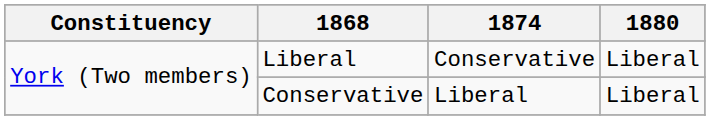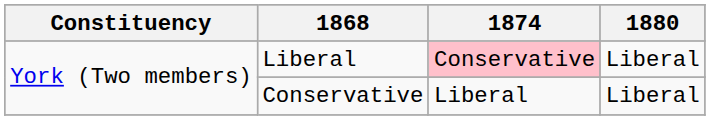(515, 60) no background -> (515, 60) pink background
